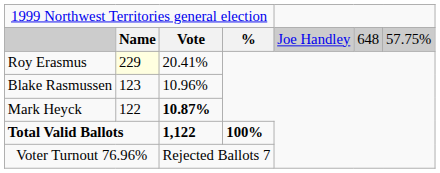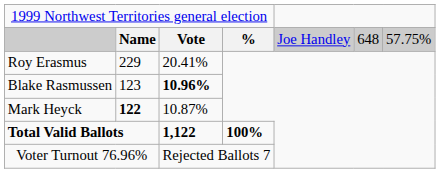(130, 62) lightyellow background -> (130, 62) no background
(185, 86) normal -> (186, 86) bold
(130, 109) normal -> (130, 109) bold
(186, 109) bold -> (185, 109) normal
